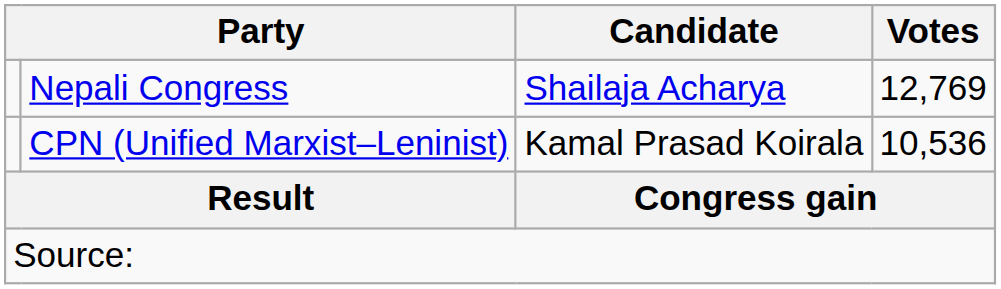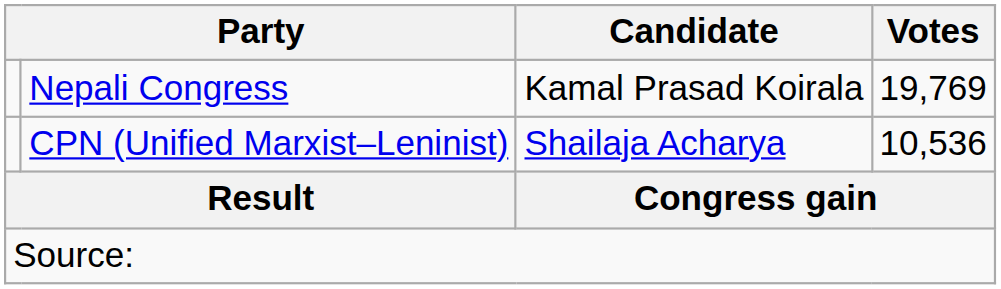(655, 87) Shailaja Acharya -> (694, 87) Kamal Prasad Koirala
(933, 87) 12,769 -> (933, 87) 19,769
(694, 143) Kamal Prasad Koirala -> (655, 143) Shailaja Acharya
